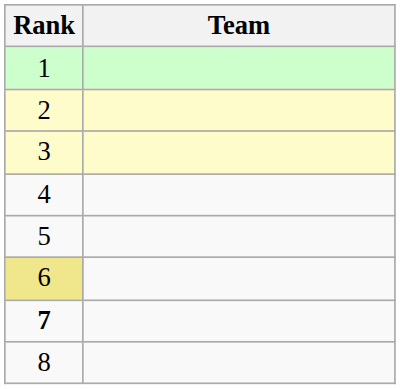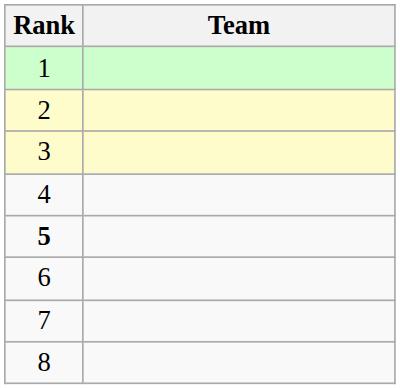(44, 236) normal -> (44, 236) bold
(44, 278) khaki background -> (44, 278) no background
(44, 320) bold -> (44, 320) normal
